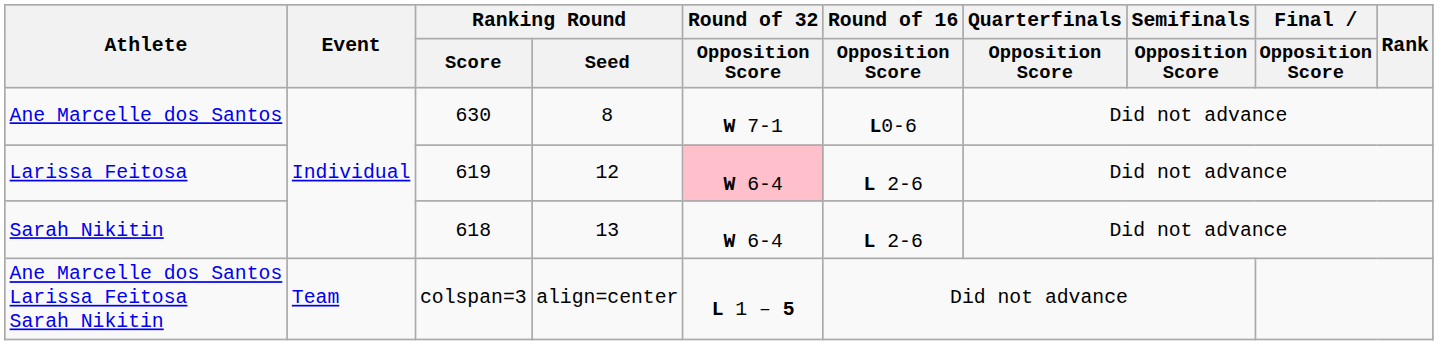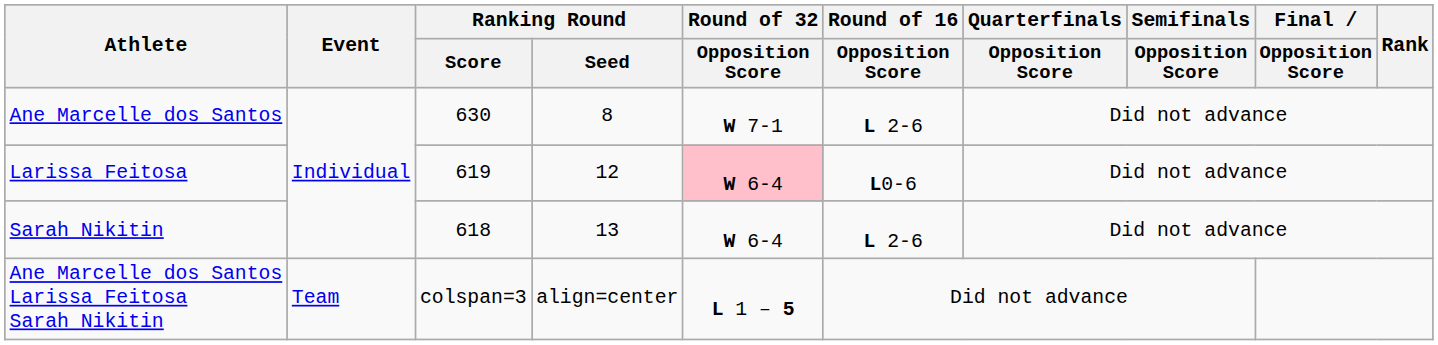(893, 128) L0-6 -> (893, 128) L 2-6
(893, 185) L 2-6 -> (893, 185) L0-6
